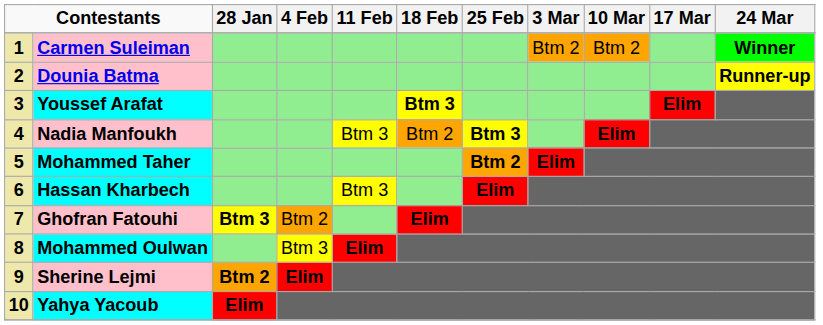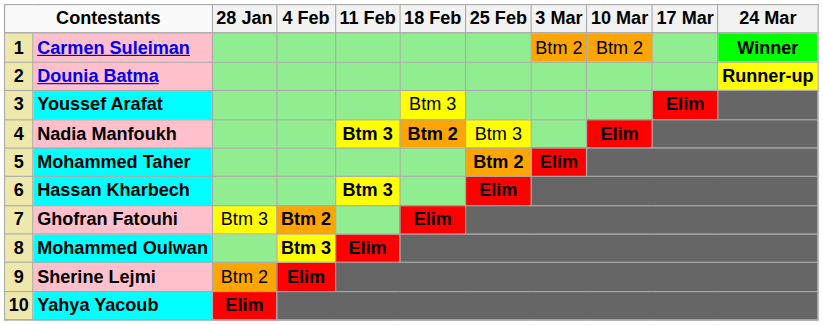(430, 104) bold -> (433, 104) normal
(365, 133) normal -> (368, 133) bold
(430, 133) normal -> (433, 133) bold
(495, 133) bold -> (498, 133) normal
(365, 190) normal -> (368, 190) bold
(244, 219) bold -> (244, 219) normal
(305, 219) normal -> (306, 219) bold
(305, 248) normal -> (306, 248) bold
(244, 276) bold -> (244, 276) normal
